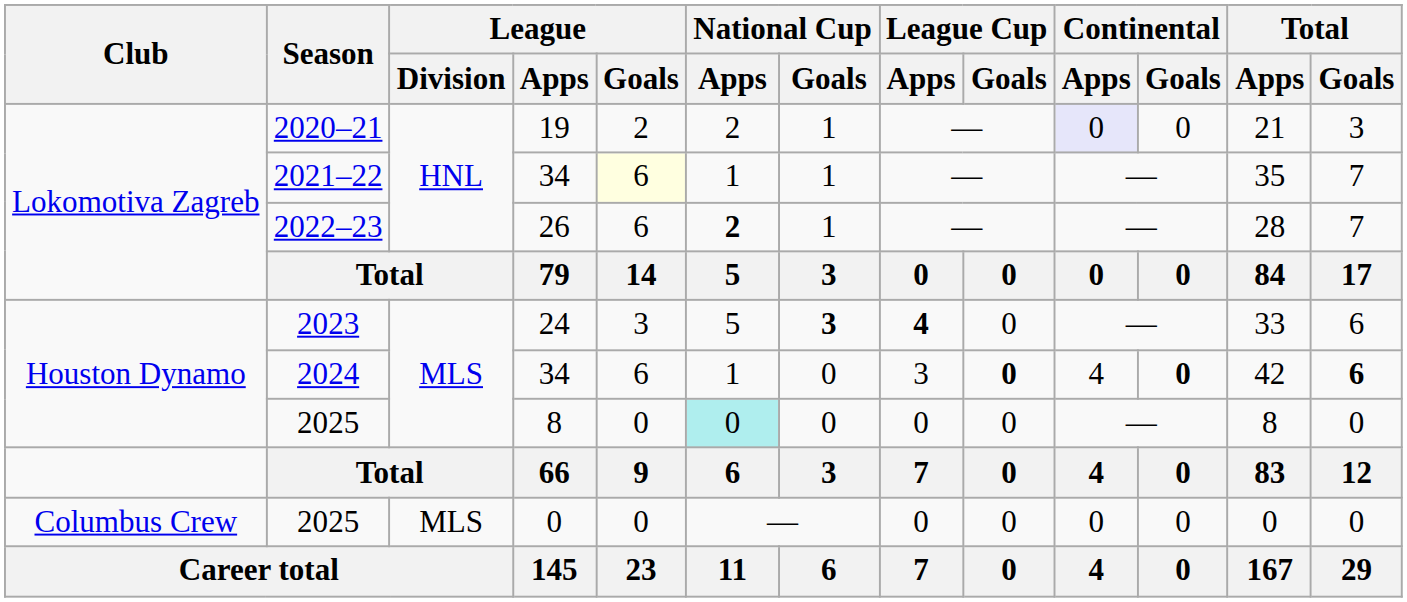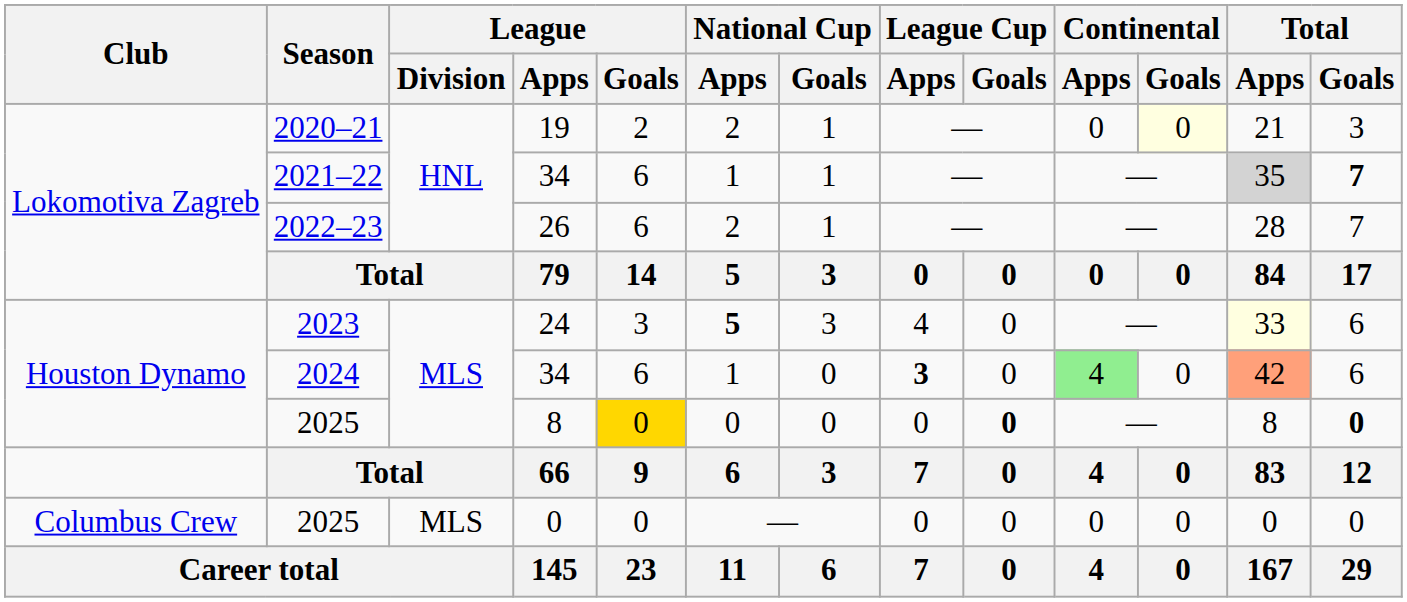(1096, 127) lavender background -> (1096, 127) no background
(1183, 127) no background -> (1183, 127) lightyellow background
(641, 176) lightyellow background -> (641, 176) no background
(1270, 176) no background -> (1270, 176) lightgrey background
(1357, 176) normal -> (1357, 176) bold
(732, 226) bold -> (732, 226) normal
(732, 324) normal -> (732, 324) bold
(829, 324) bold -> (829, 324) normal
(921, 324) bold -> (921, 324) normal
(1270, 324) no background -> (1270, 324) lightyellow background
(921, 373) normal -> (921, 373) bold
(1009, 373) bold -> (1009, 373) normal
(1096, 373) no background -> (1096, 373) lightgreen background
(1183, 373) bold -> (1183, 373) normal
(1270, 373) no background -> (1270, 373) lightsalmon background
(1357, 373) bold -> (1357, 373) normal
(641, 422) no background -> (641, 422) gold background
(732, 422) paleturquoise background -> (732, 422) no background
(1009, 422) normal -> (1009, 422) bold
(1357, 422) normal -> (1357, 422) bold
